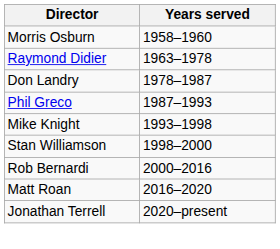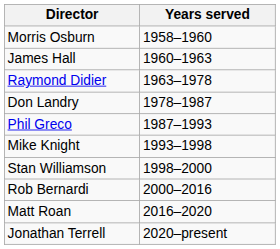+ row: (42, 59)
